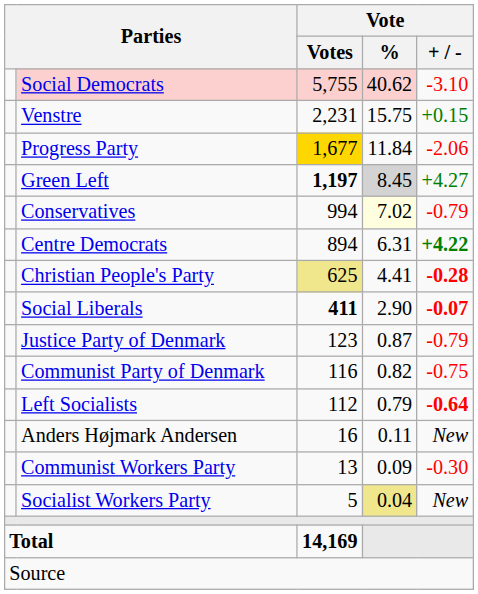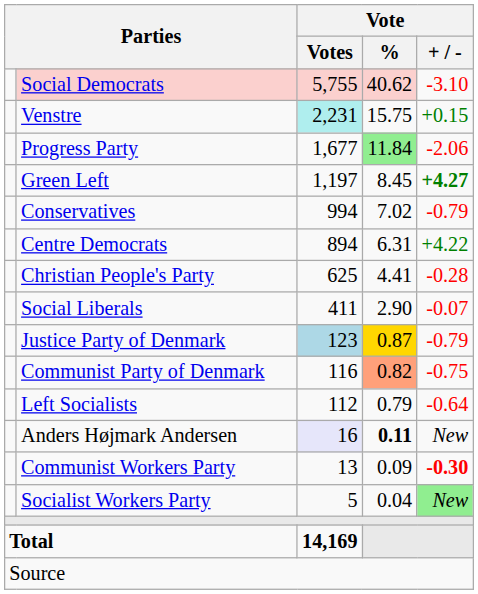(335, 116) no background -> (335, 116) paleturquoise background
(335, 148) gold background -> (335, 148) no background
(390, 148) no background -> (390, 148) lightgreen background
(335, 180) bold -> (335, 180) normal
(395, 180) lightgrey background -> (395, 180) no background
(445, 180) normal -> (445, 180) bold
(395, 212) lightyellow background -> (395, 212) no background
(445, 244) bold -> (445, 244) normal
(342, 276) khaki background -> (342, 276) no background
(447, 276) bold -> (447, 276) normal
(343, 308) bold -> (343, 308) normal
(447, 308) bold -> (447, 308) normal
(342, 340) no background -> (342, 340) lightblue background
(395, 340) no background -> (395, 340) gold background
(395, 372) no background -> (395, 372) lightsalmon background
(447, 404) bold -> (447, 404) normal
(347, 436) no background -> (347, 436) lavender background
(395, 436) normal -> (395, 436) bold
(447, 468) normal -> (447, 468) bold
(395, 500) khaki background -> (395, 500) no background
(450, 500) no background -> (450, 500) lightgreen background
